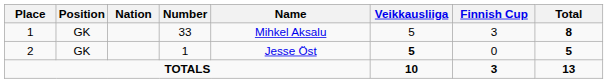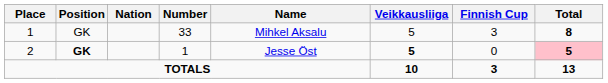(82, 51) normal -> (82, 51) bold
(569, 51) no background -> (569, 51) pink background
